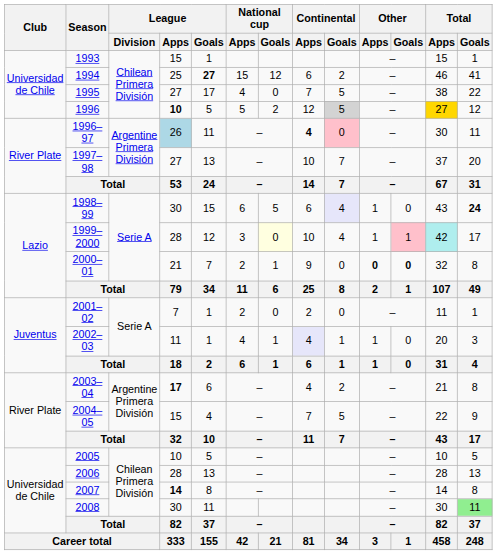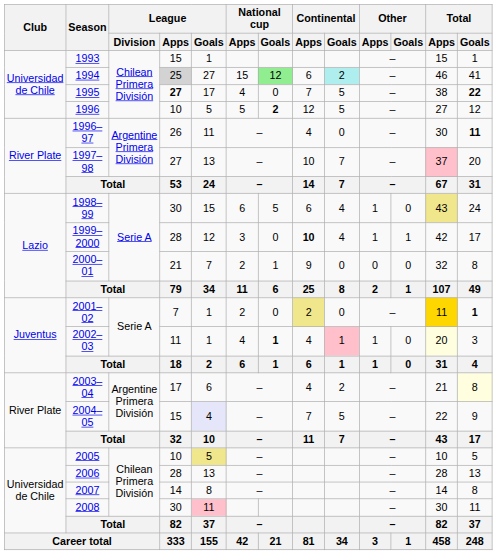(176, 76) no background -> (176, 76) lightgrey background
(209, 76) bold -> (209, 76) normal
(275, 76) no background -> (275, 76) lightgreen background
(342, 76) no background -> (342, 76) paleturquoise background
(176, 93) normal -> (176, 93) bold
(475, 93) normal -> (475, 93) bold
(176, 110) bold -> (176, 110) normal
(275, 110) normal -> (275, 110) bold
(342, 110) lightgrey background -> (342, 110) no background
(442, 110) gold background -> (442, 110) no background
(176, 133) lightblue background -> (176, 133) no background
(309, 133) bold -> (309, 133) normal
(342, 133) pink background -> (342, 133) no background
(475, 133) normal -> (475, 133) bold
(442, 162) no background -> (442, 162) pink background
(342, 208) lavender background -> (342, 208) no background
(442, 208) no background -> (442, 208) khaki background
(475, 208) bold -> (475, 208) normal
(275, 237) lightyellow background -> (275, 237) no background
(309, 237) normal -> (309, 237) bold
(408, 237) pink background -> (408, 237) no background
(442, 237) paleturquoise background -> (442, 237) no background
(375, 266) bold -> (375, 266) normal
(408, 266) bold -> (408, 266) normal
(309, 312) no background -> (309, 312) khaki background
(442, 312) no background -> (442, 312) gold background
(475, 312) normal -> (475, 312) bold
(275, 341) normal -> (275, 341) bold
(309, 341) lavender background -> (309, 341) no background
(342, 341) no background -> (342, 341) pink background
(442, 341) no background -> (442, 341) lightyellow background
(176, 387) bold -> (176, 387) normal
(475, 387) no background -> (475, 387) lightyellow background
(209, 416) no background -> (209, 416) lavender background
(209, 456) no background -> (209, 456) khaki background
(176, 490) bold -> (176, 490) normal
(209, 507) no background -> (209, 507) pink background
(475, 507) lightgreen background -> (475, 507) no background
